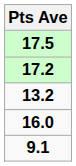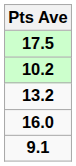(38, 69) 17.2 -> (38, 69) 10.2
